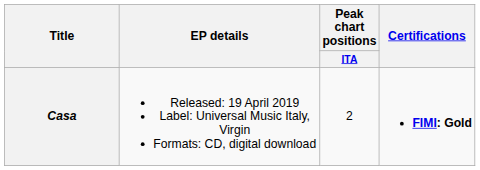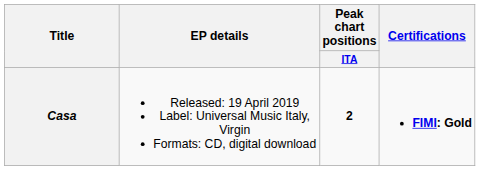(349, 116) normal -> (349, 116) bold
